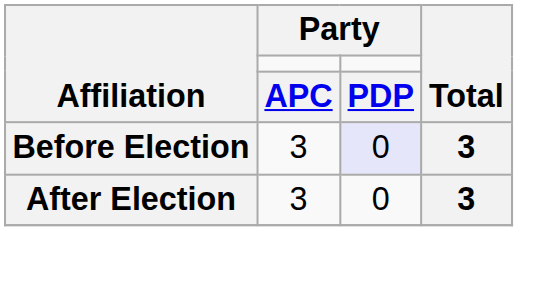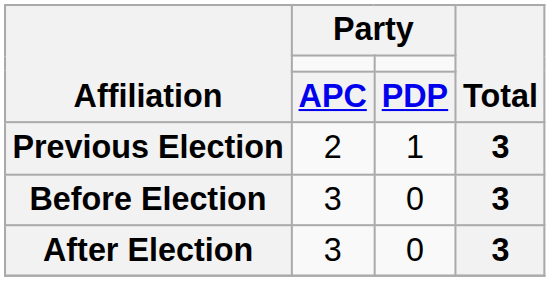+ row: (148, 147)
(381, 147) lavender background -> (415, 198) no background
